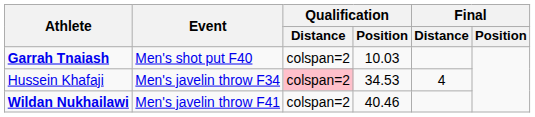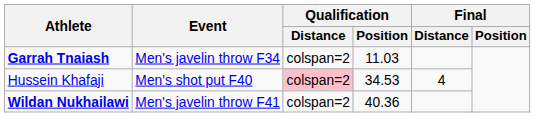(194, 58) Men's shot put F40 -> (208, 58) Men's javelin throw F34
(382, 58) 10.03 -> (382, 58) 11.03
(208, 80) Men's javelin throw F34 -> (194, 80) Men's shot put F40
(382, 102) 40.46 -> (382, 102) 40.36
